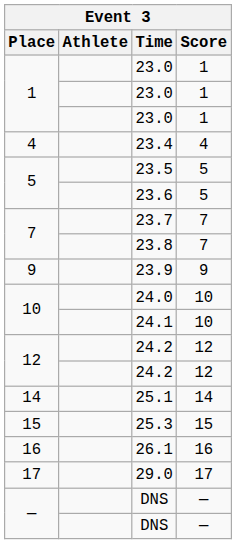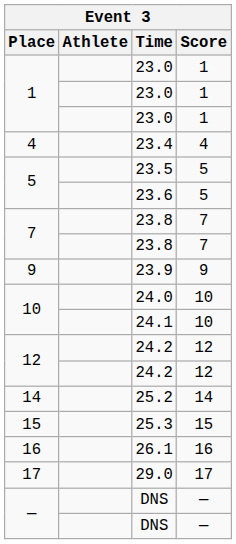(154, 221) 23.7 -> (154, 221) 23.8
(154, 399) 25.1 -> (154, 399) 25.2
